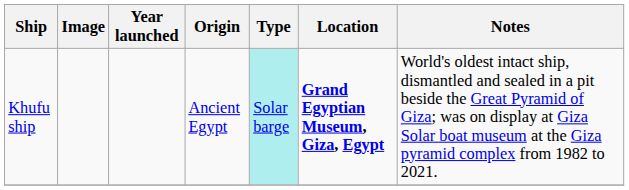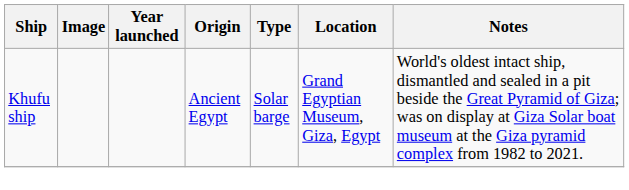(271, 116) paleturquoise background -> (272, 107) no background
(343, 116) bold -> (341, 107) normal
